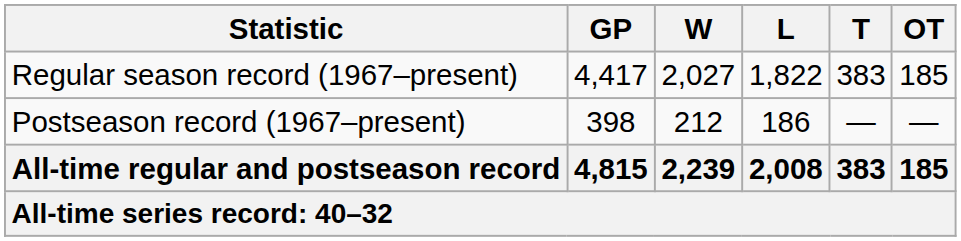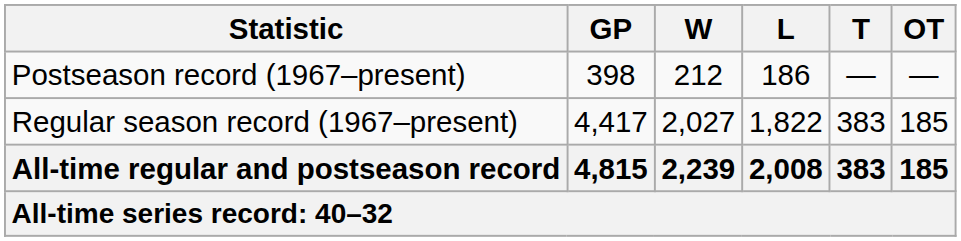rows swapped: (265, 75) <-> (239, 122)
